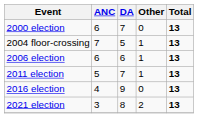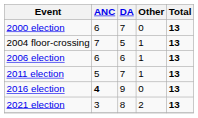(97, 89) normal -> (97, 89) bold
